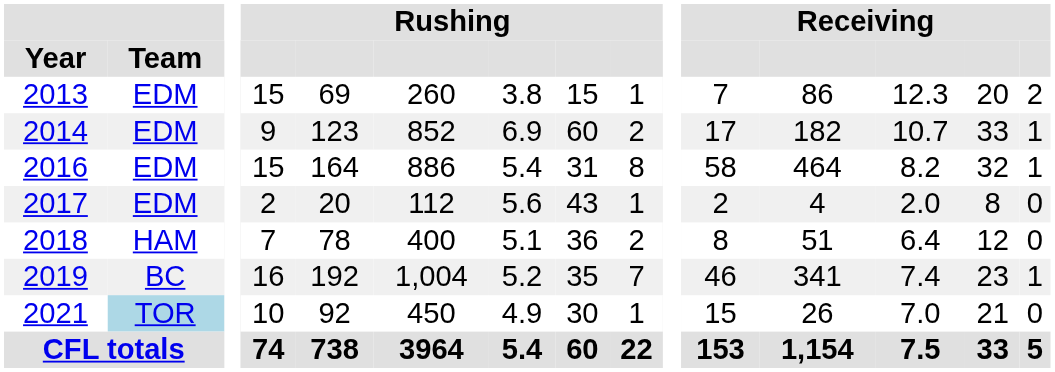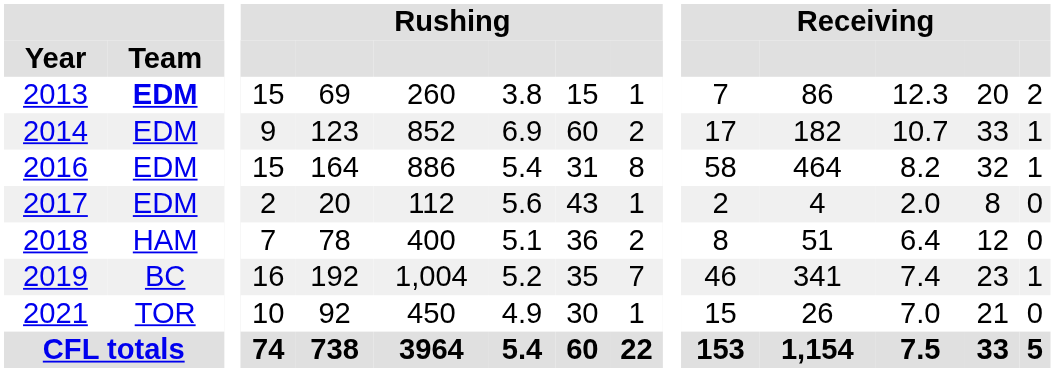(165, 94) normal -> (165, 94) bold
(165, 312) lightblue background -> (165, 312) no background
